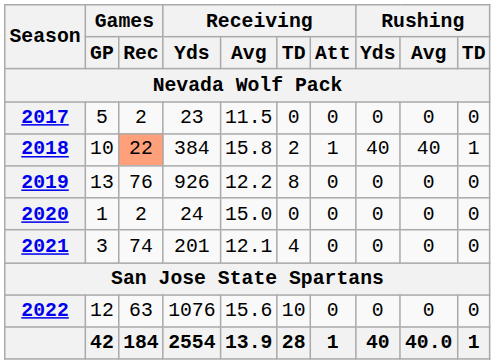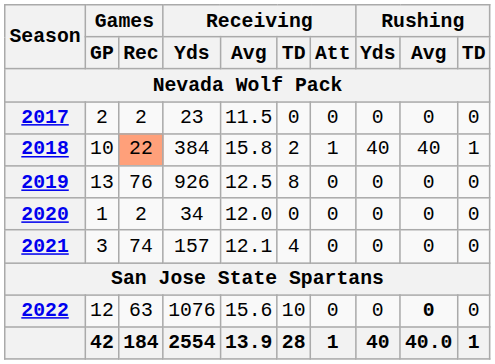(102, 117) 5 -> (102, 117) 2
(249, 182) 12.2 -> (249, 182) 12.5
(192, 214) 24 -> (192, 214) 34
(249, 214) 15.0 -> (249, 214) 12.0
(192, 246) 201 -> (192, 246) 157
(429, 311) normal -> (429, 311) bold
